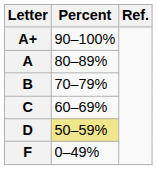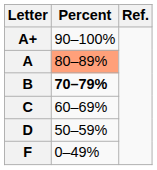(81, 61) no background -> (81, 61) lightsalmon background
(81, 84) normal -> (81, 84) bold
(81, 130) khaki background -> (81, 130) no background
